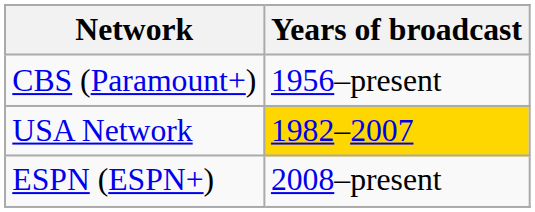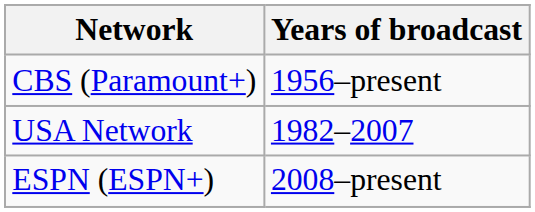(342, 130) gold background -> (342, 130) no background
